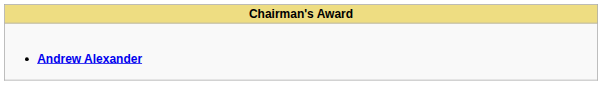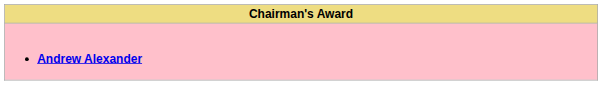(301, 58) no background -> (301, 58) pink background
